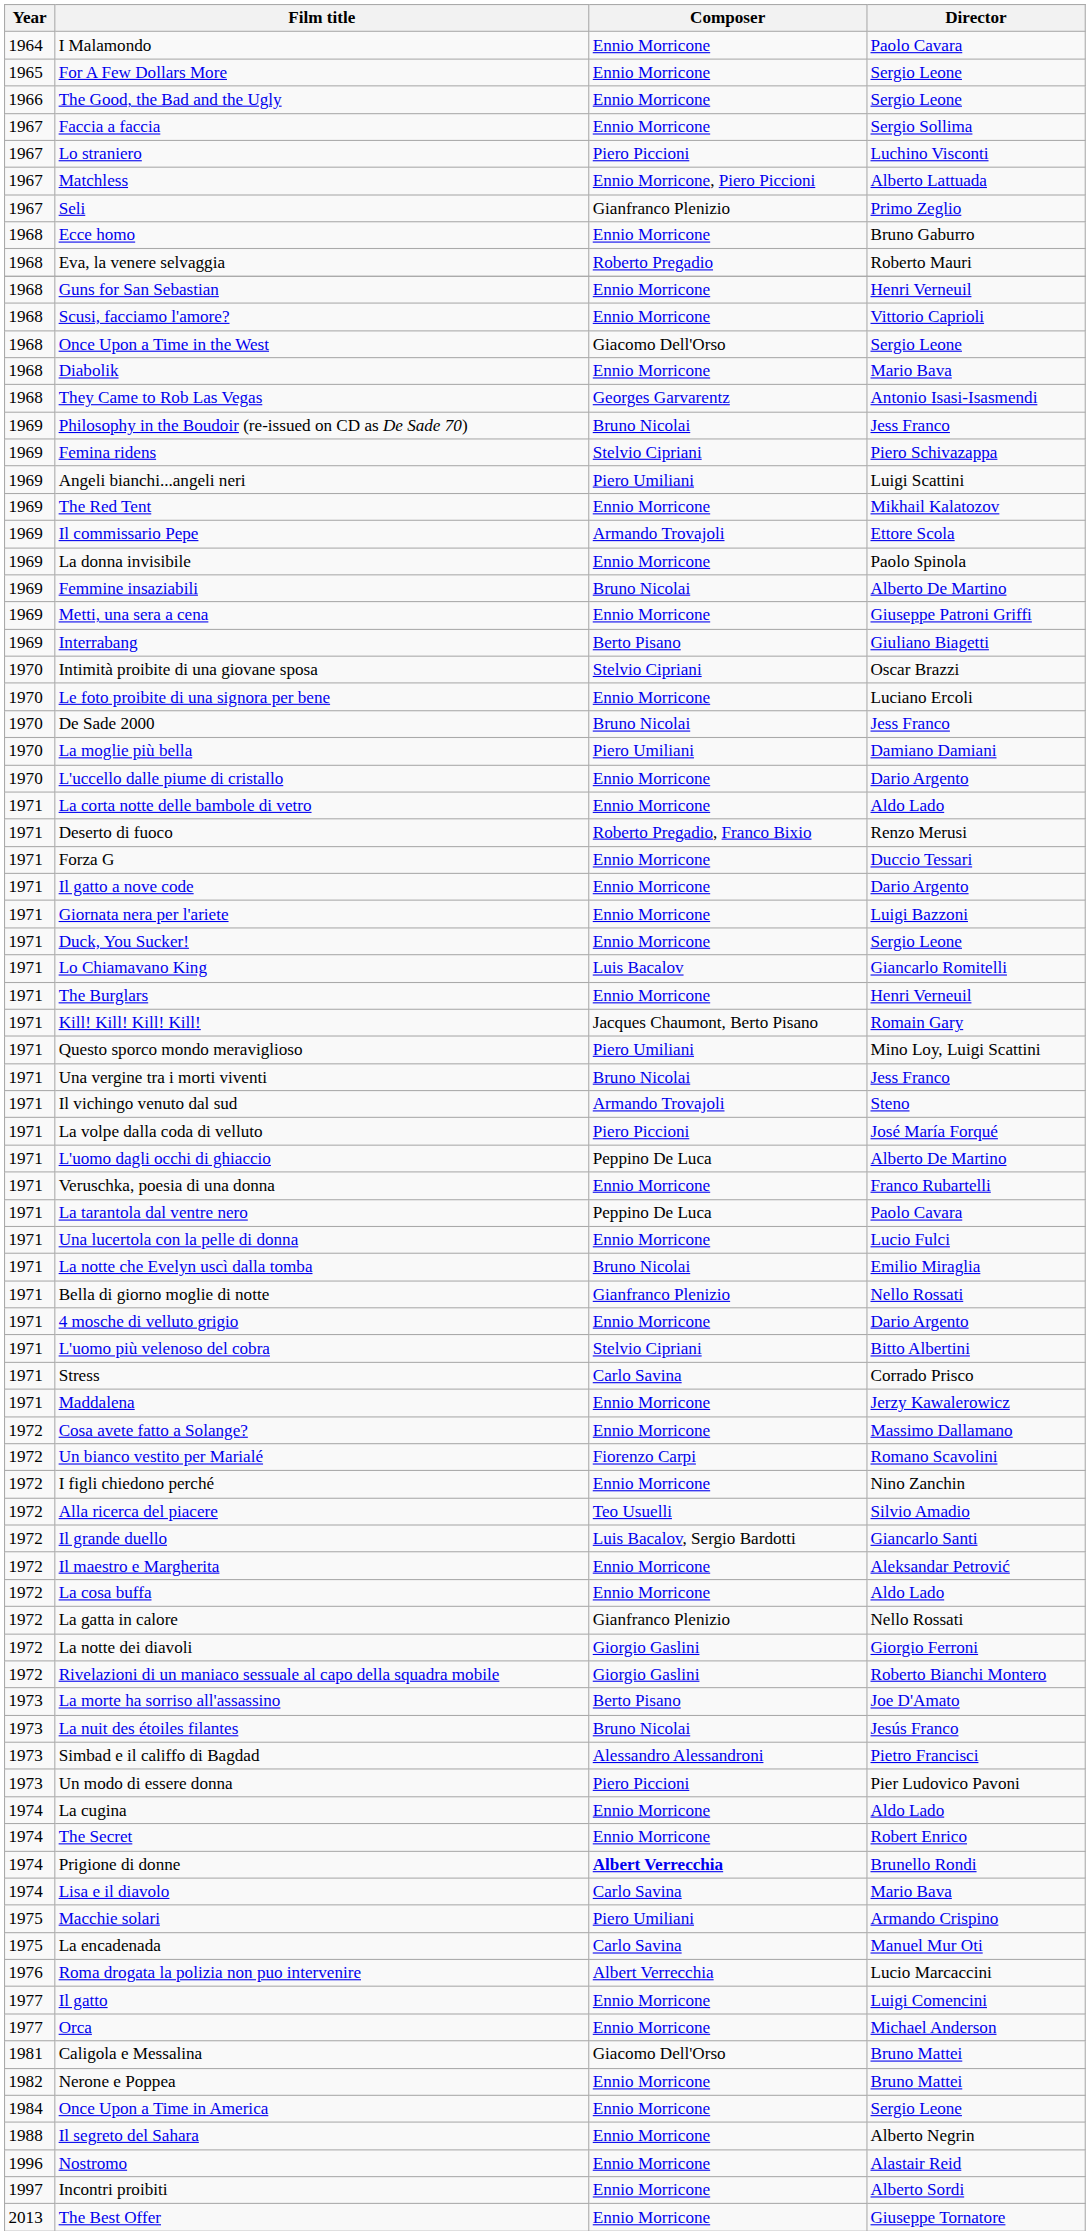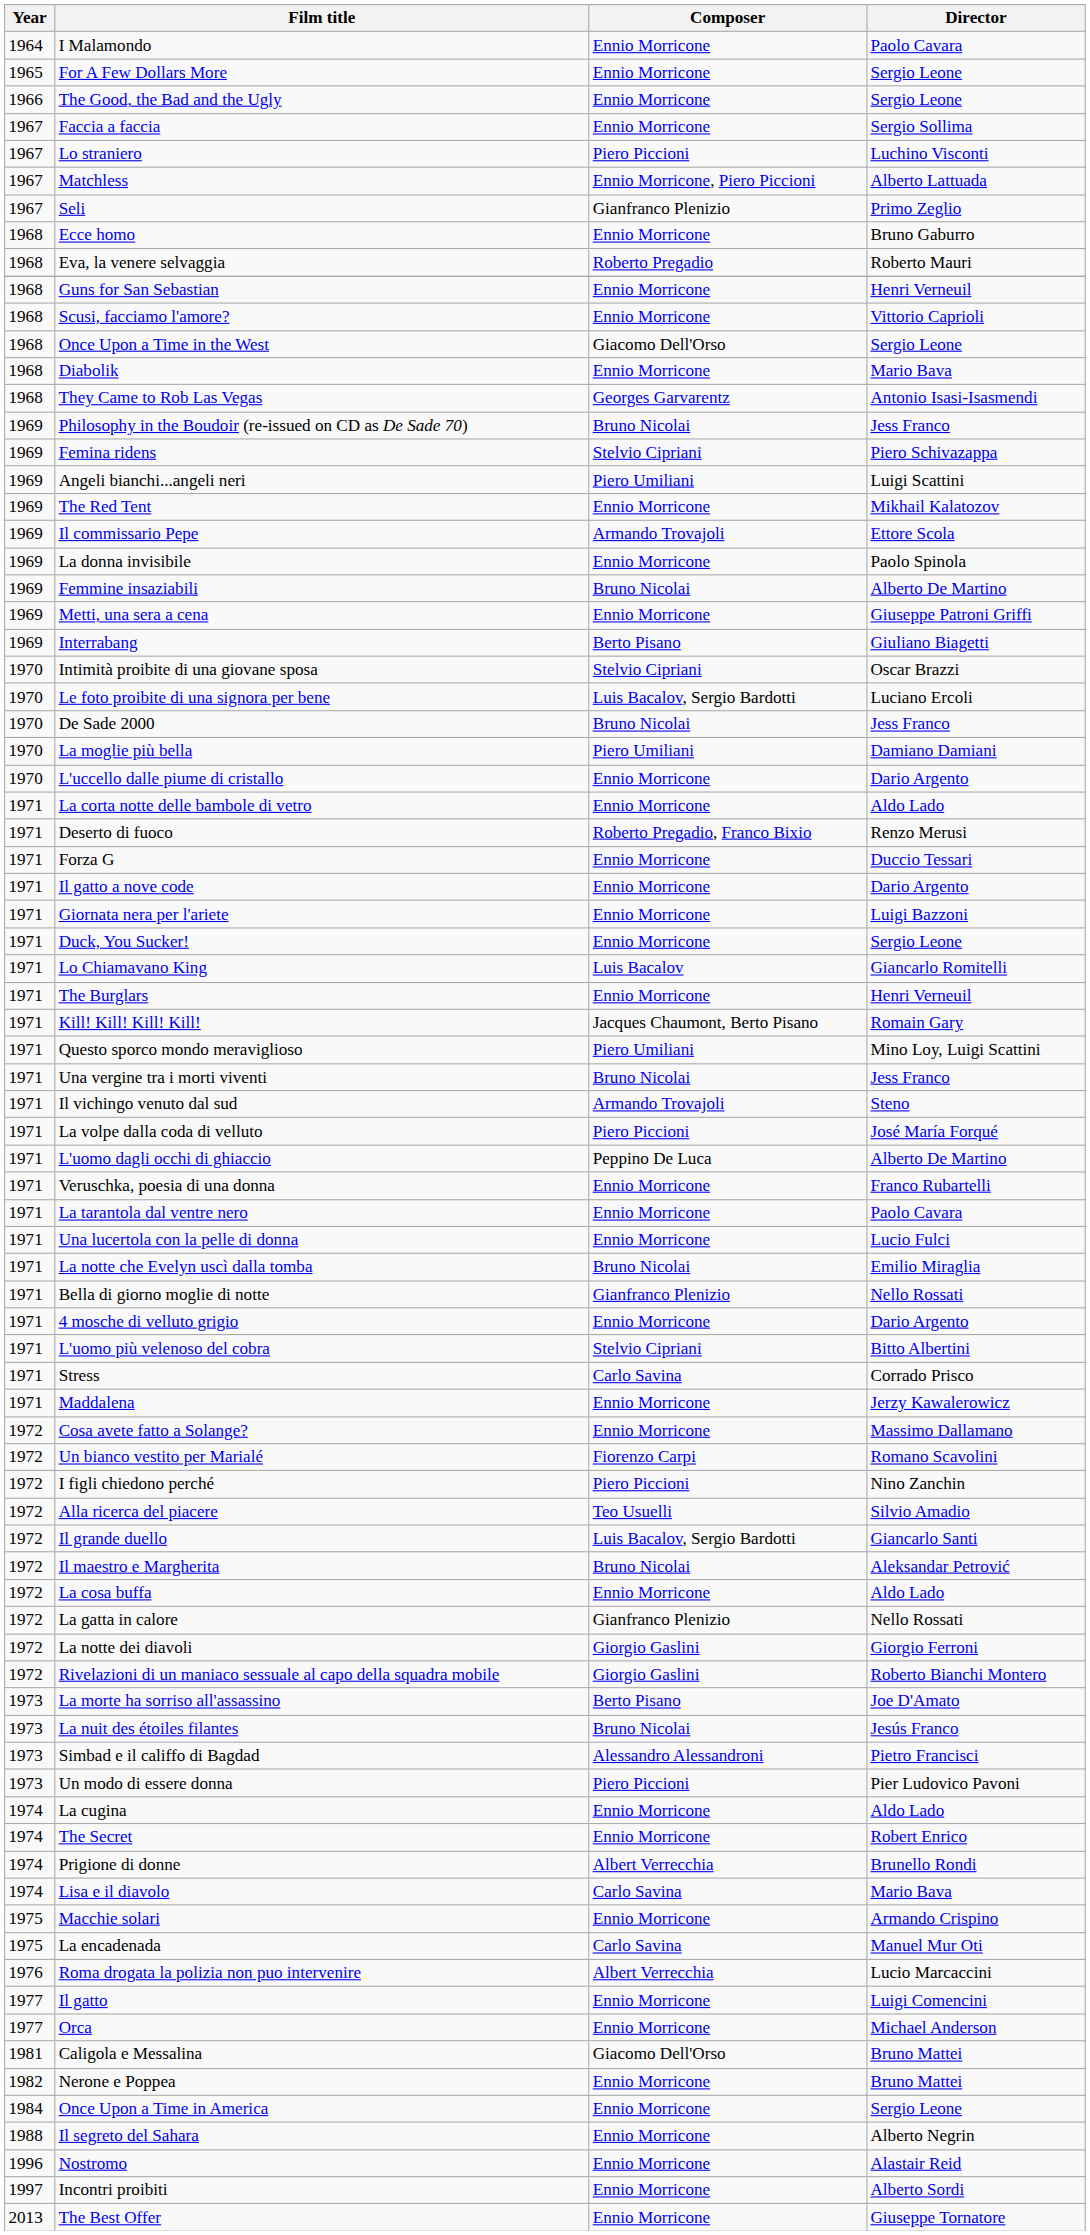(651, 696) Ennio Morricone -> (694, 696) Luis Bacalov, Sergio Bardotti
(652, 1212) Peppino De Luca -> (651, 1212) Ennio Morricone
(651, 1484) Ennio Morricone -> (641, 1484) Piero Piccioni
(651, 1565) Ennio Morricone -> (641, 1565) Bruno Nicolai
(658, 1864) bold -> (653, 1864) normal
(643, 1918) Piero Umiliani -> (651, 1918) Ennio Morricone
